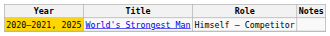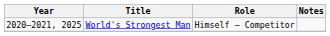(44, 25) gold background -> (44, 25) no background
